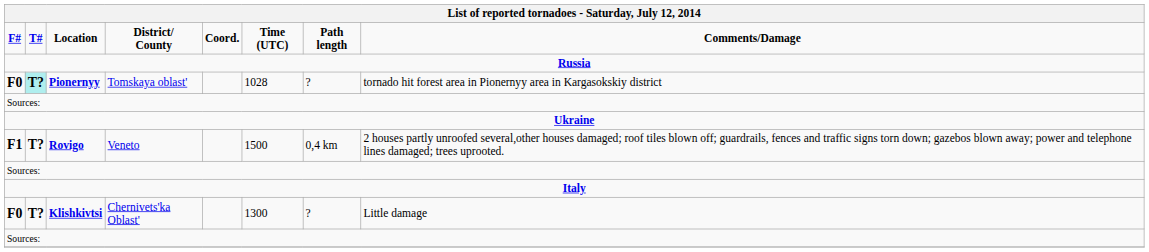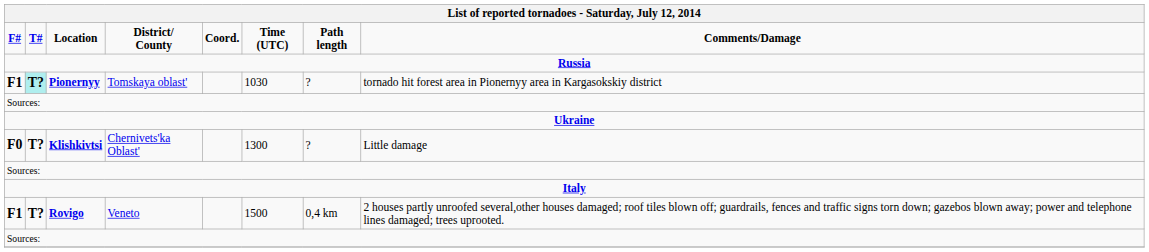(15, 82) F0 -> (15, 82) F1
(256, 82) 1028 -> (256, 82) 1030
rows swapped: (76, 213) <-> (66, 145)
